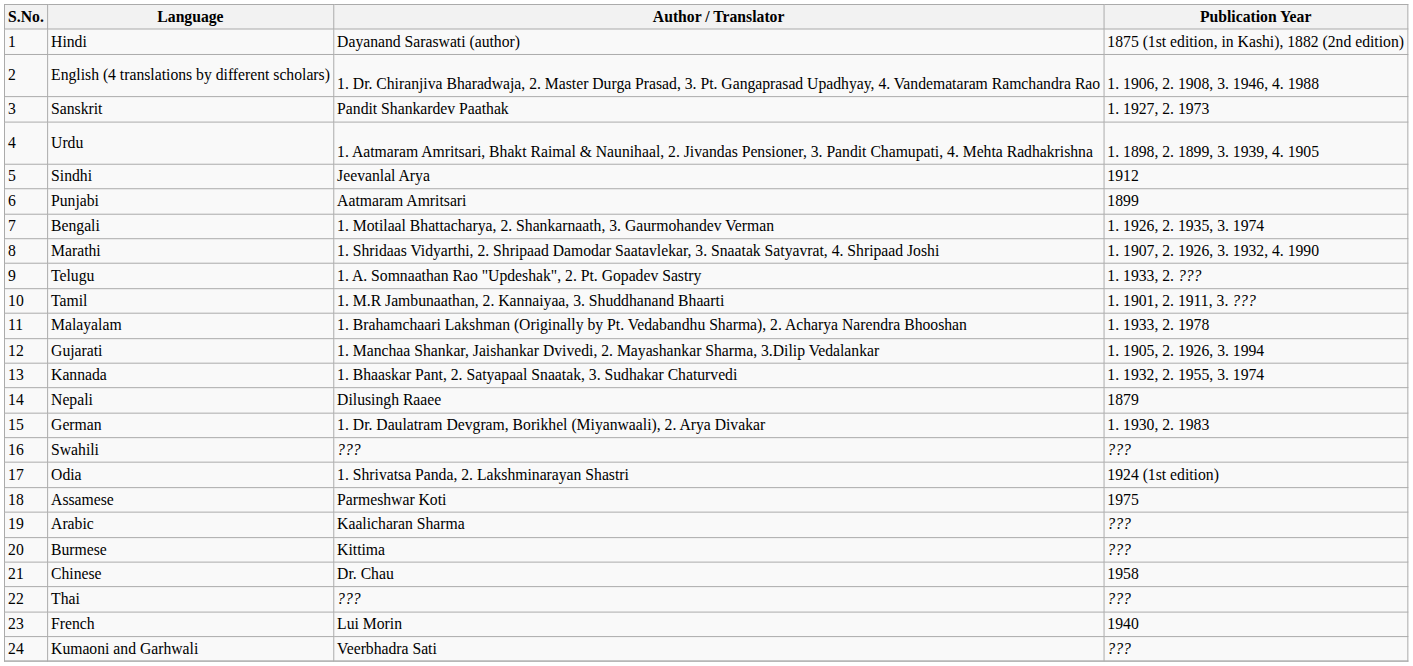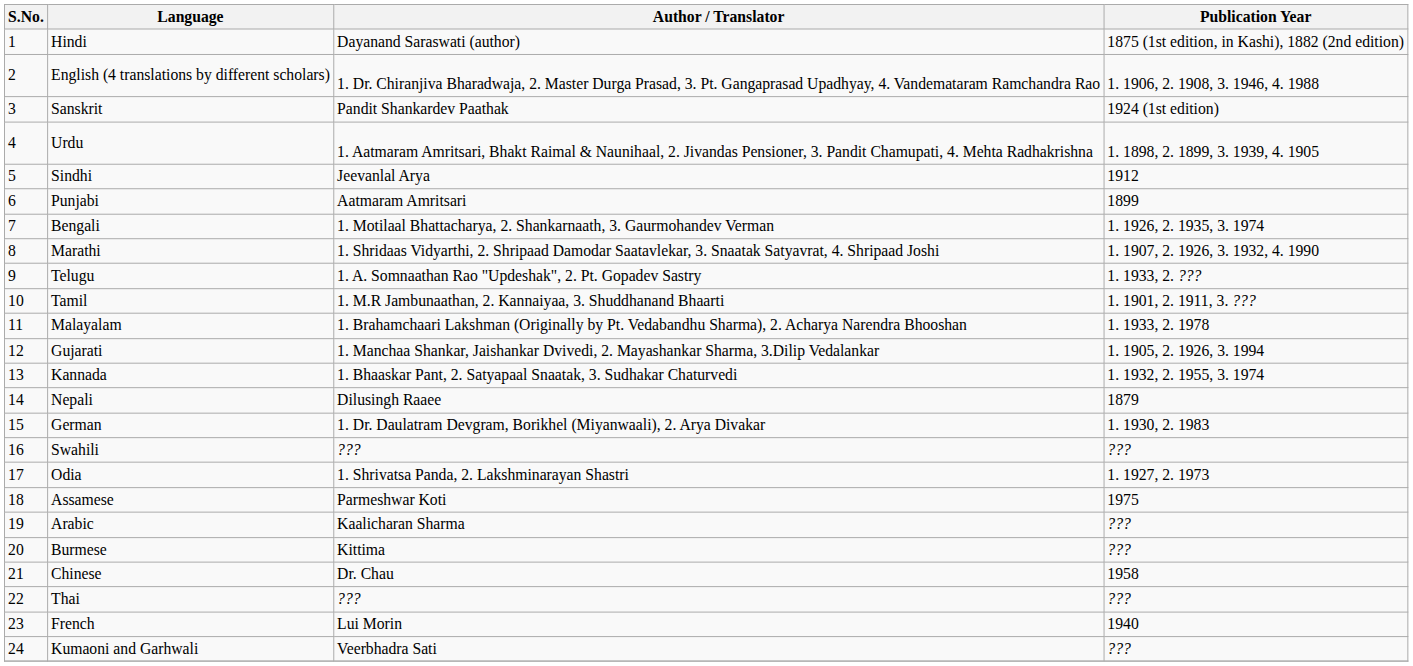(1158, 109) 1. 1927, 2. 1973 -> (1163, 109) 1924 (1st edition)
(1163, 474) 1924 (1st edition) -> (1158, 474) 1. 1927, 2. 1973
